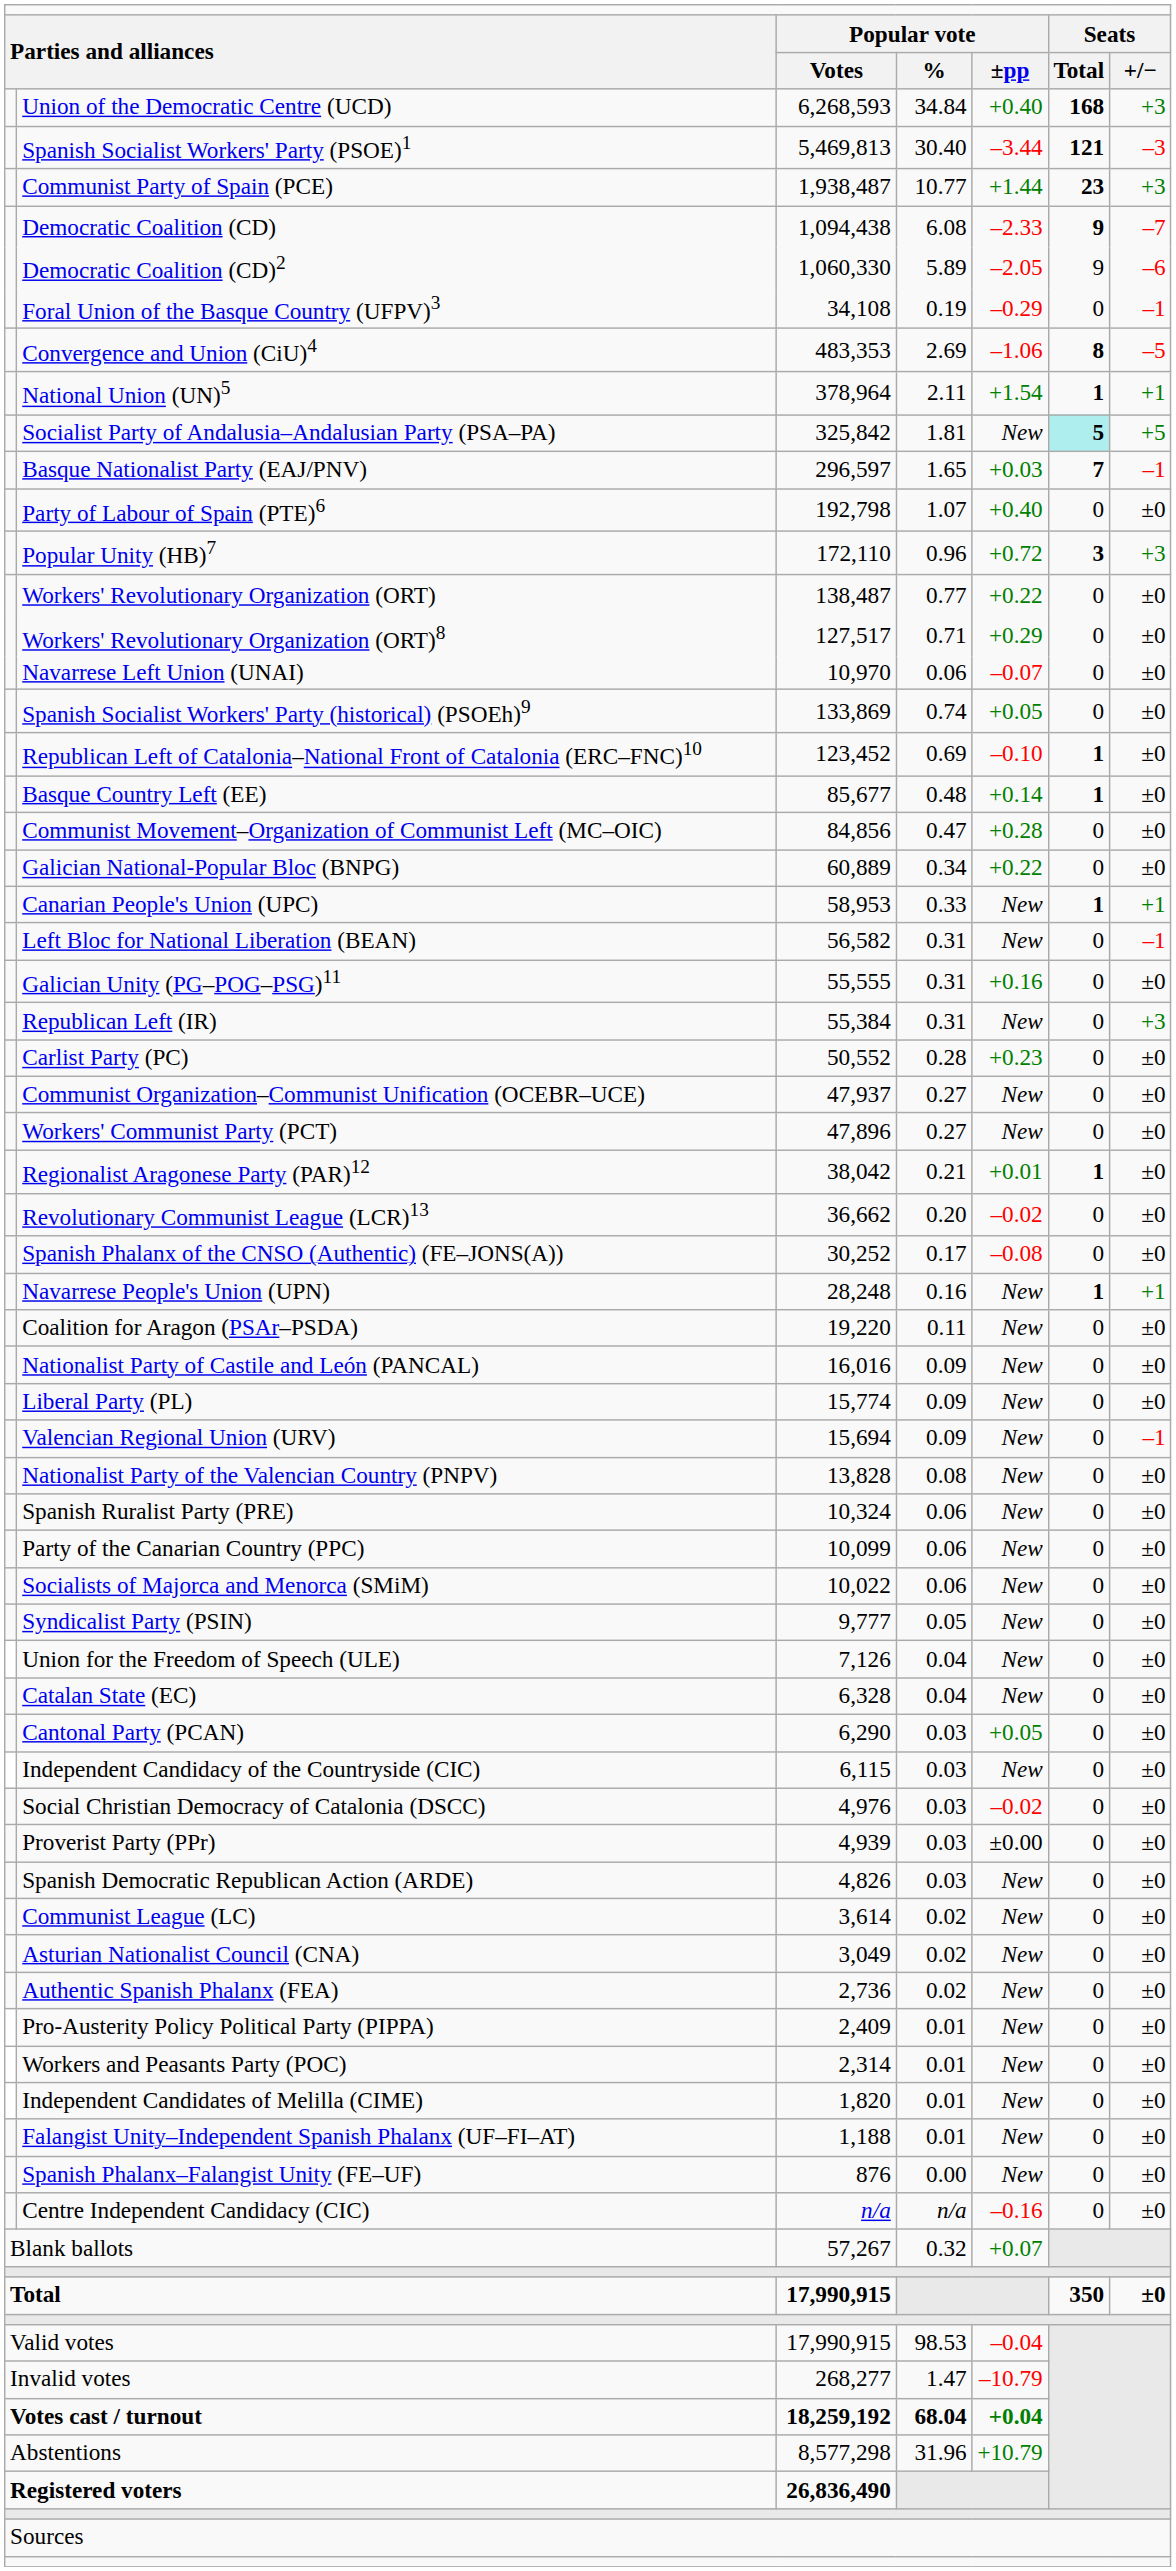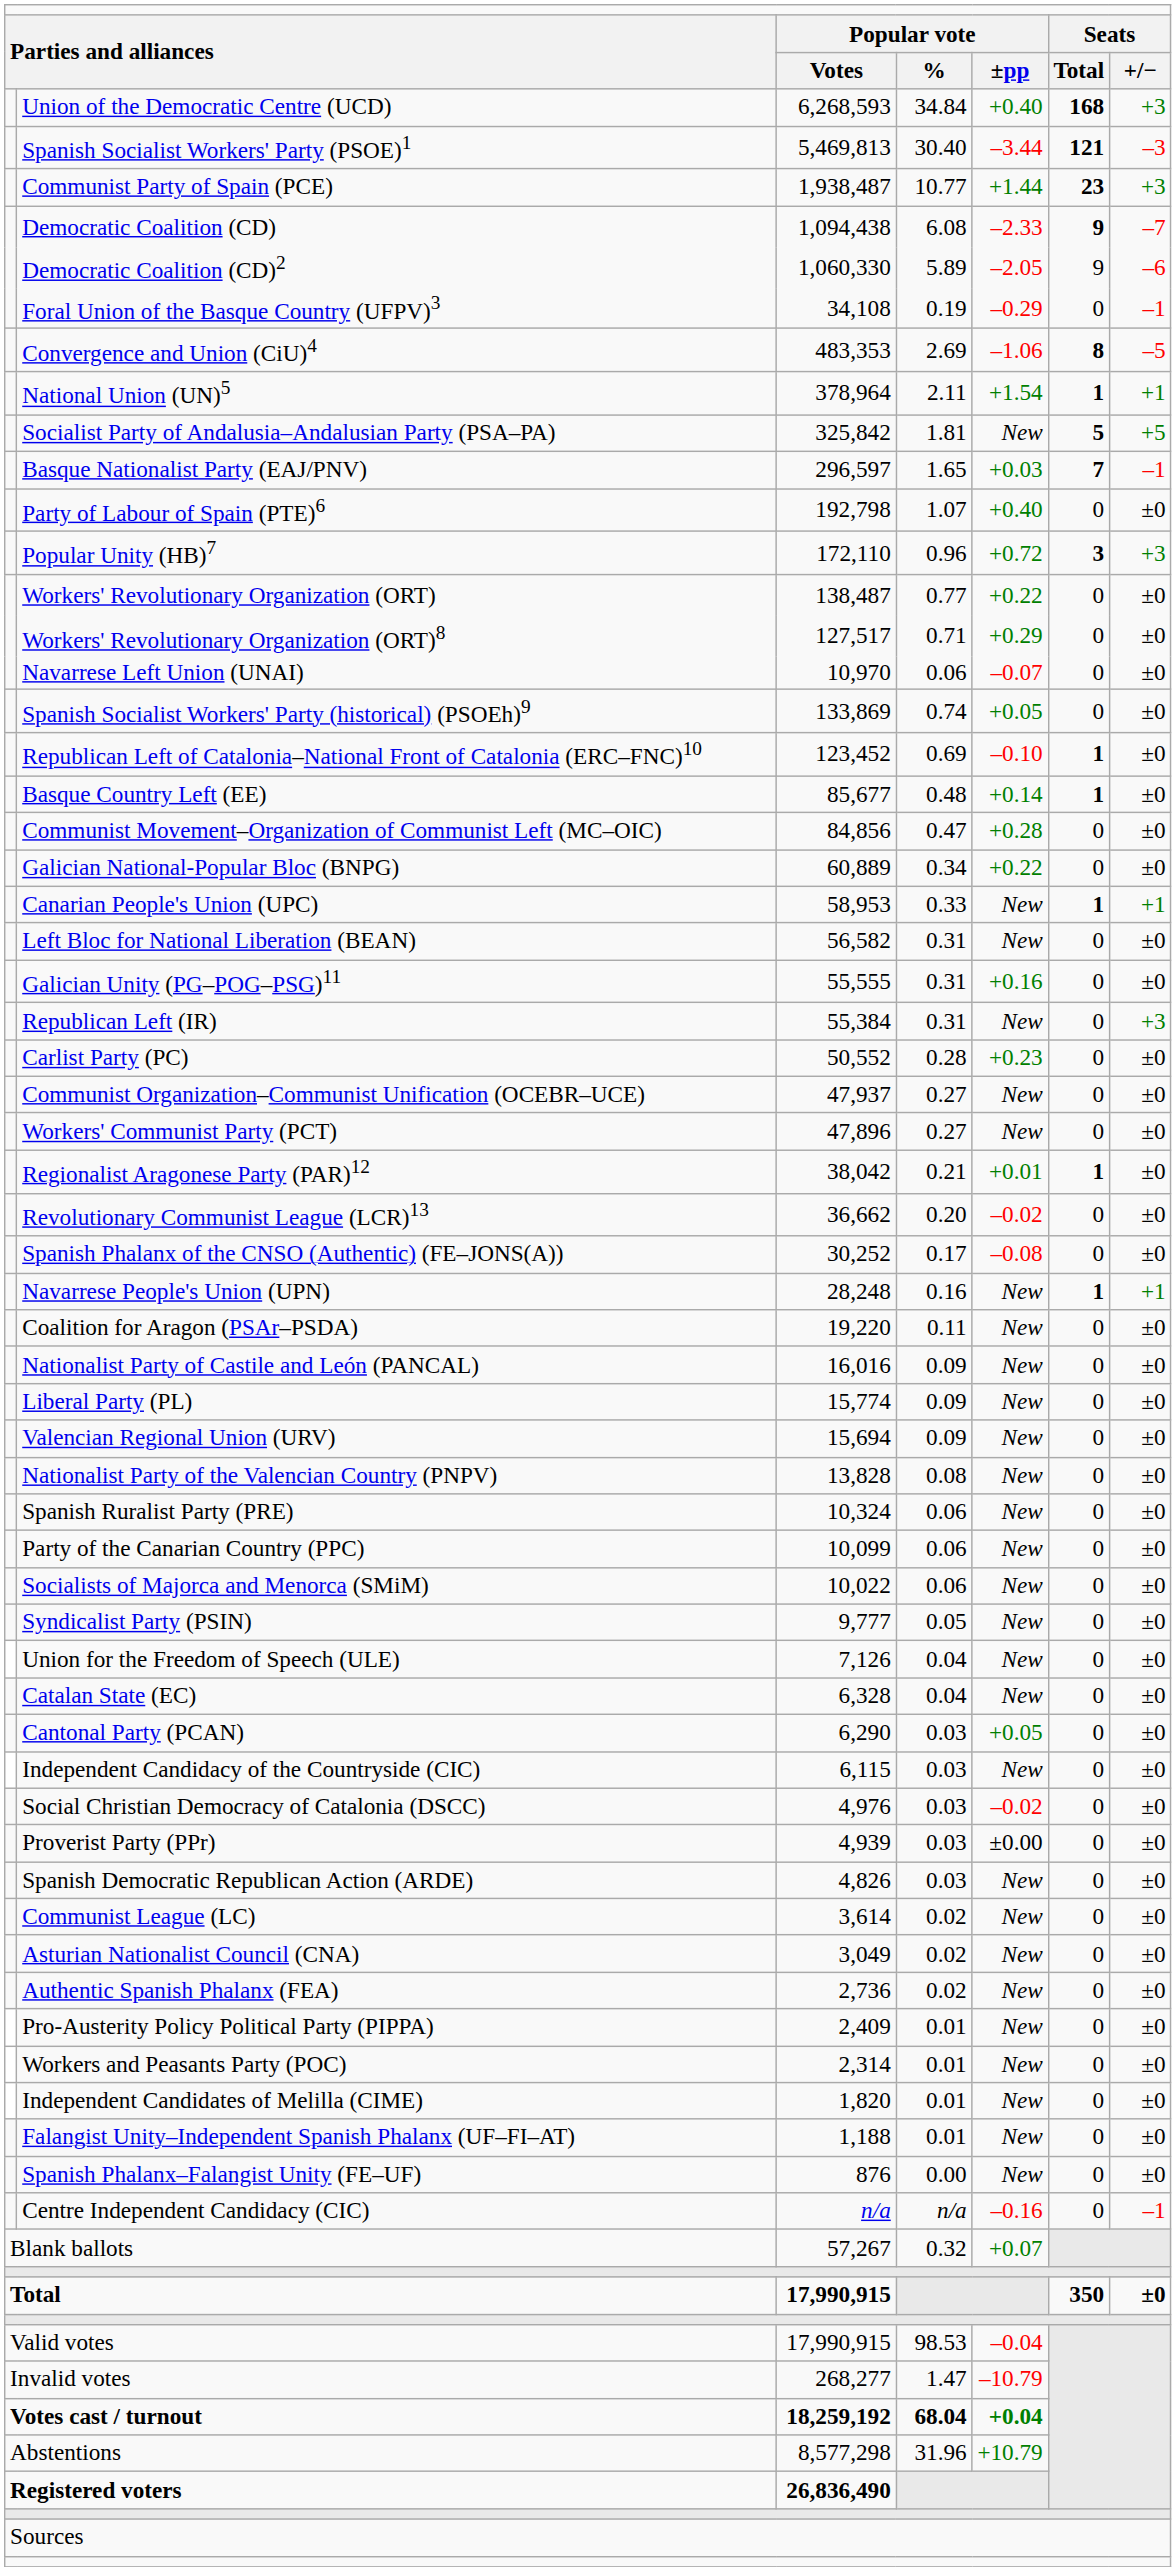(1098, 432) paleturquoise background -> (1098, 432) no background
(1154, 941) –1 -> (1153, 941) ±0
(1154, 1438) –1 -> (1153, 1438) ±0
(1153, 2210) ±0 -> (1154, 2210) –1
